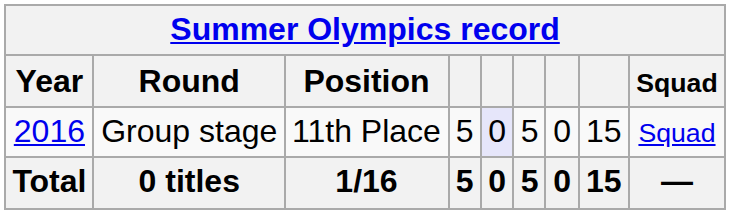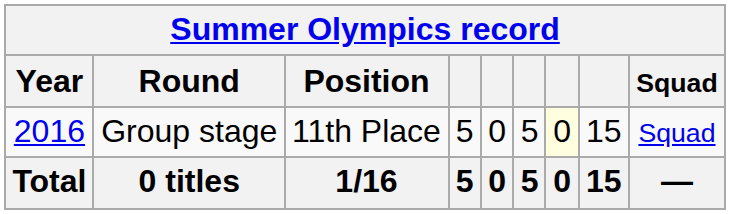(497, 131) lavender background -> (497, 131) no background
(562, 131) no background -> (562, 131) lightyellow background
